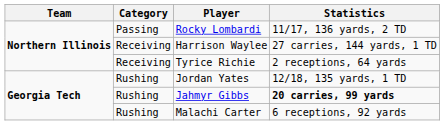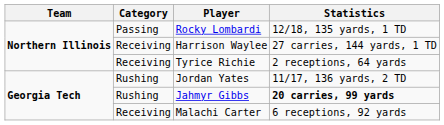(339, 29) 11/17, 136 yards, 2 TD -> (339, 29) 12/18, 135 yards, 1 TD
(339, 79) 12/18, 135 yards, 1 TD -> (339, 79) 11/17, 136 yards, 2 TD
(137, 112) Rushing -> (143, 112) Receiving
